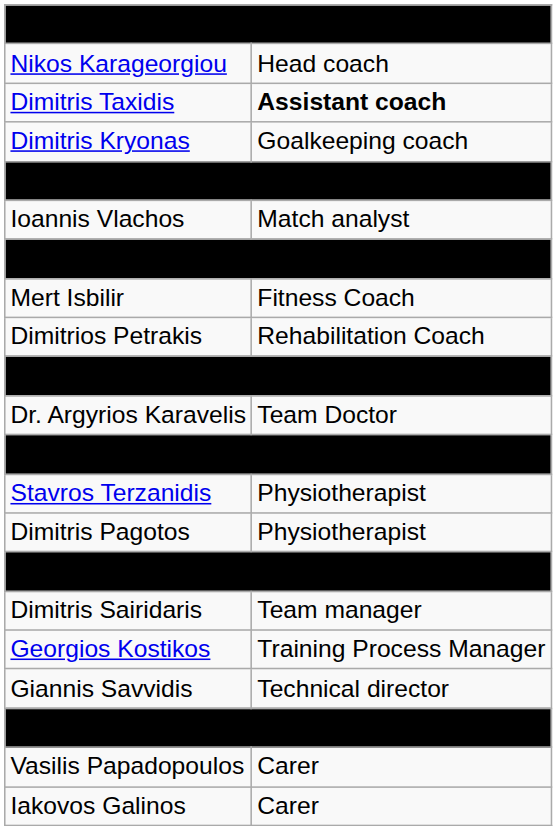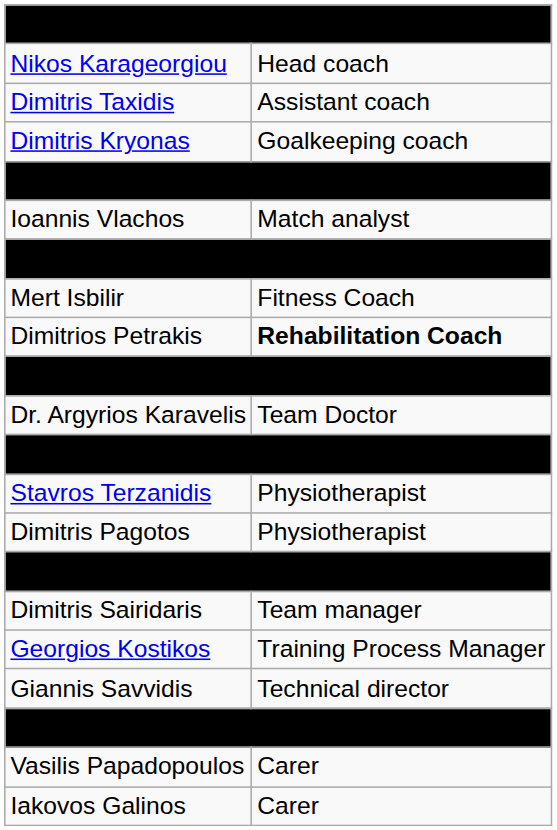(352, 102) bold -> (344, 102) normal
(371, 336) normal -> (380, 336) bold
